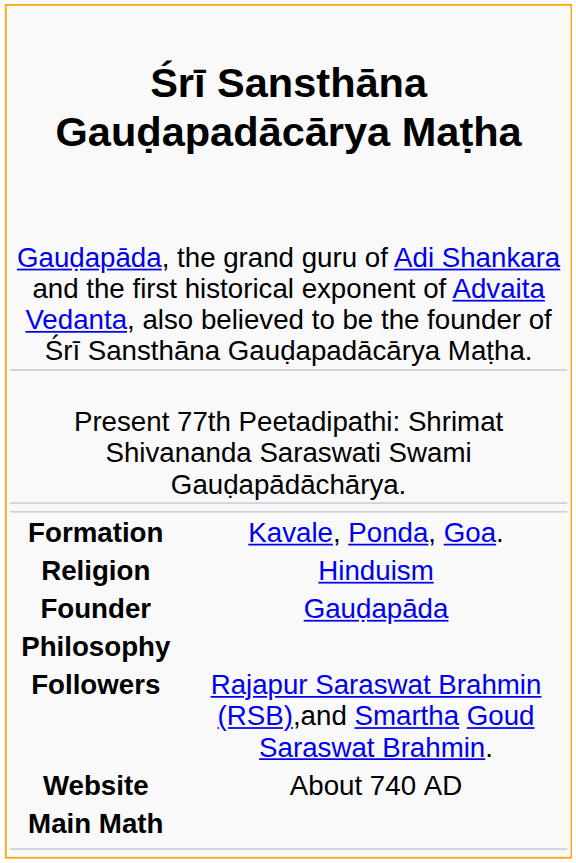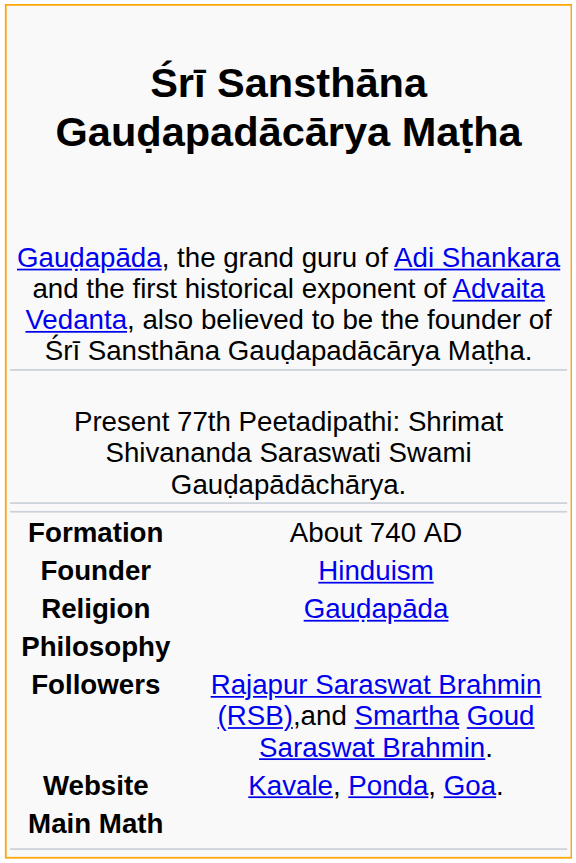(376, 533) Kavale, Ponda, Goa. -> (376, 533) About 740 AD
(96, 571) Religion -> (96, 571) Founder
(96, 609) Founder -> (96, 609) Religion
(376, 785) About 740 AD -> (376, 785) Kavale, Ponda, Goa.
